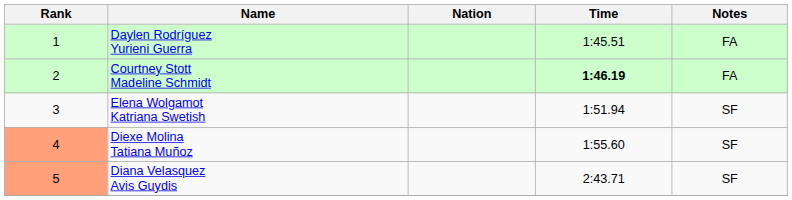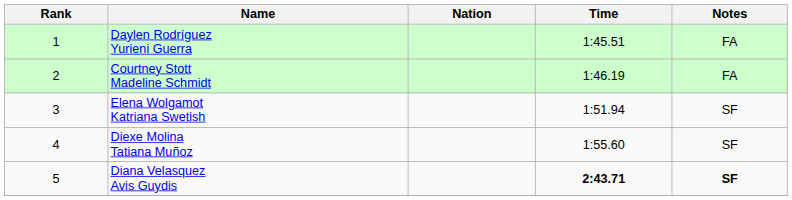(604, 75) bold -> (604, 75) normal
(56, 144) lightsalmon background -> (56, 144) no background
(56, 178) lightsalmon background -> (56, 178) no background
(604, 178) normal -> (604, 178) bold
(730, 178) normal -> (730, 178) bold
